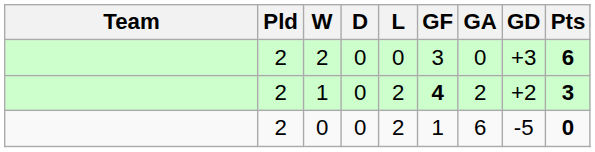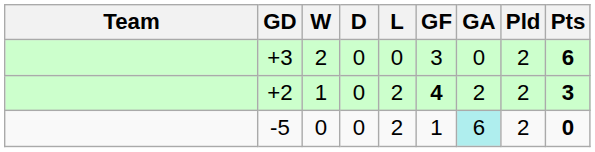columns swapped: (281, 22) <-> (524, 22)
(480, 127) no background -> (479, 127) paleturquoise background
